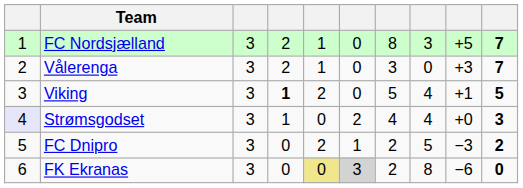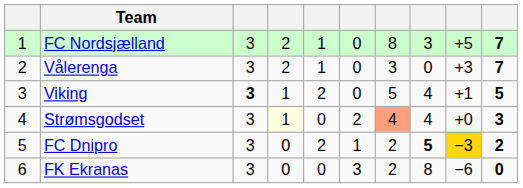(250, 94) normal -> (250, 94) bold
(286, 94) bold -> (286, 94) normal
(22, 120) lavender background -> (22, 120) no background
(286, 120) no background -> (286, 120) lightyellow background
(392, 120) no background -> (392, 120) lightsalmon background
(428, 145) normal -> (428, 145) bold
(464, 145) no background -> (464, 145) gold background
(321, 171) khaki background -> (321, 171) no background
(357, 171) lightgrey background -> (357, 171) no background
